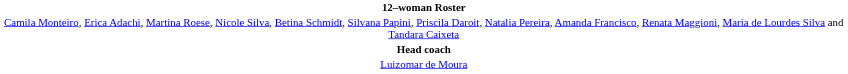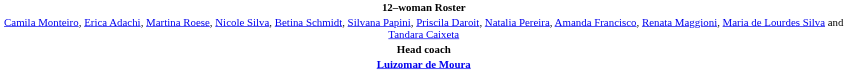(424, 64) normal -> (424, 64) bold
